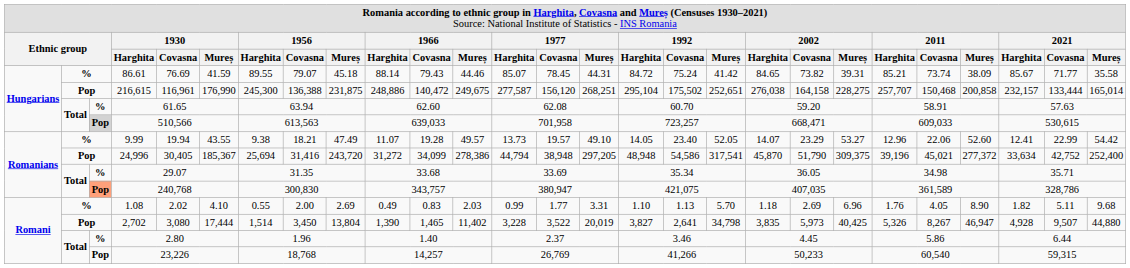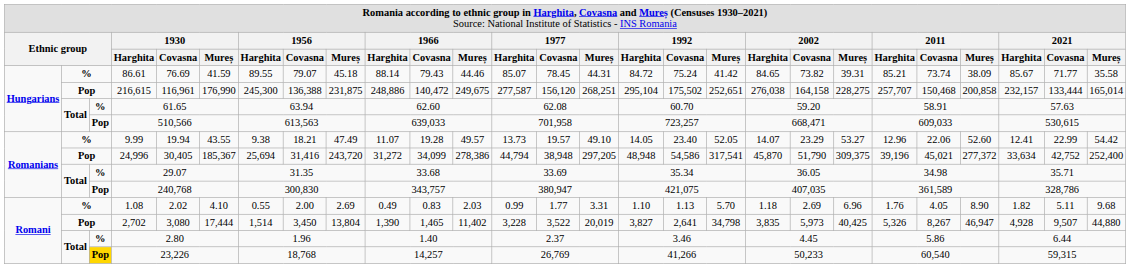(100, 123) lightgrey background -> (100, 123) no background
(100, 189) lightsalmon background -> (100, 189) no background
(100, 255) no background -> (100, 255) gold background
